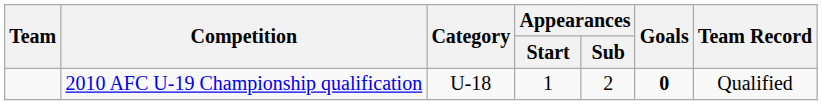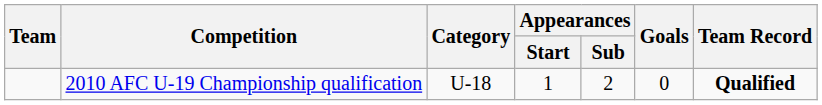(664, 83) bold -> (664, 83) normal
(755, 83) normal -> (755, 83) bold
